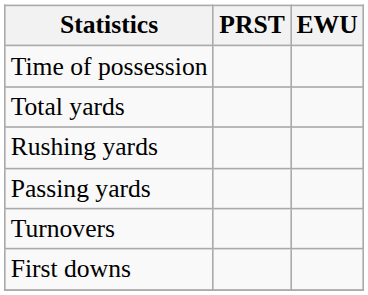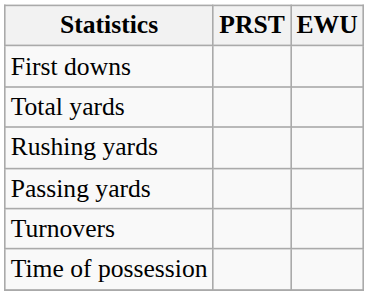rows swapped: (71, 268) <-> (109, 66)
